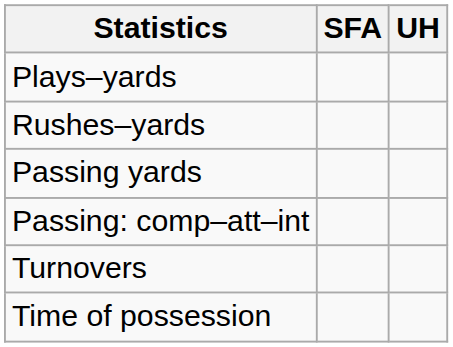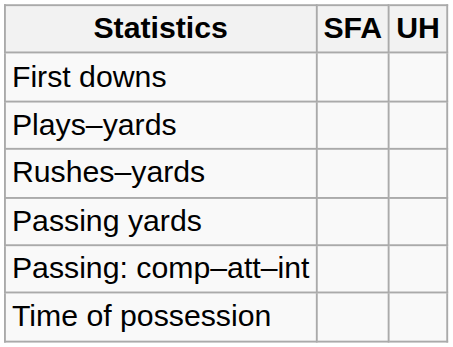+ row: (89, 76)
- row: (79, 268)
